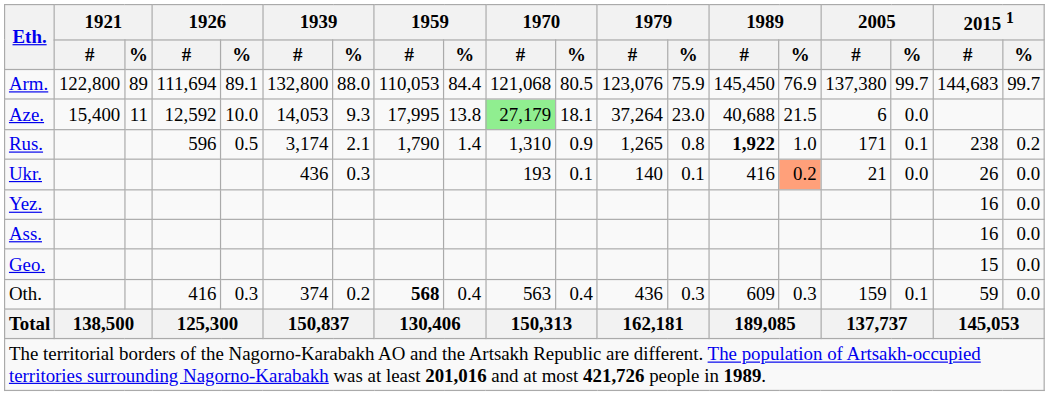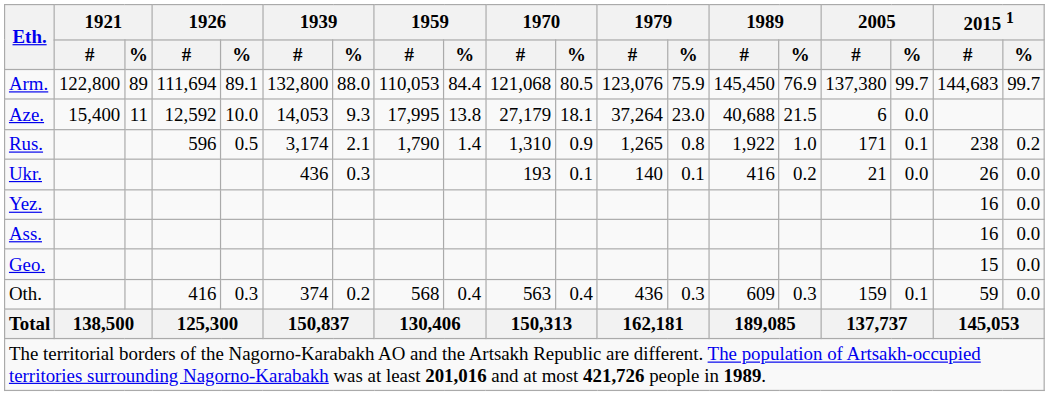(525, 114) lightgreen background -> (525, 114) no background
(754, 144) bold -> (754, 144) normal
(805, 174) lightsalmon background -> (805, 174) no background
(425, 294) bold -> (425, 294) normal
